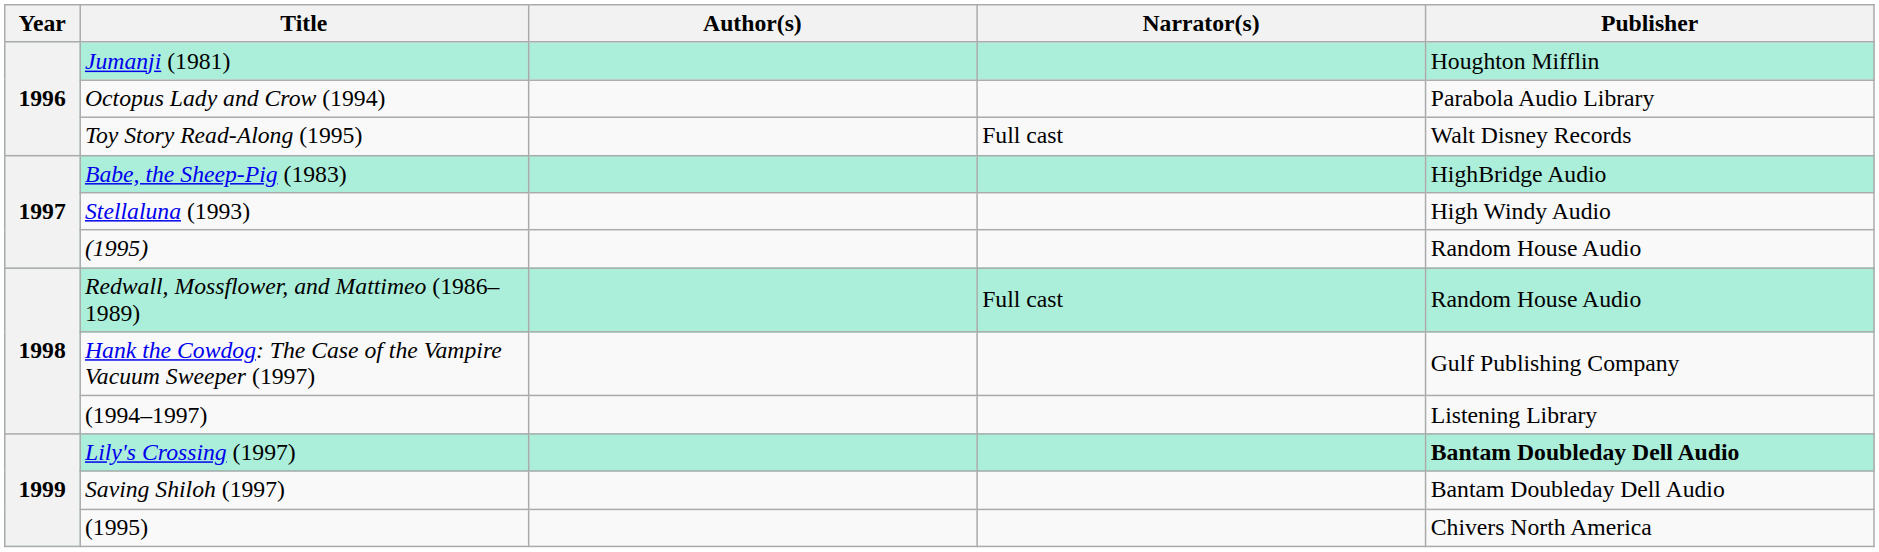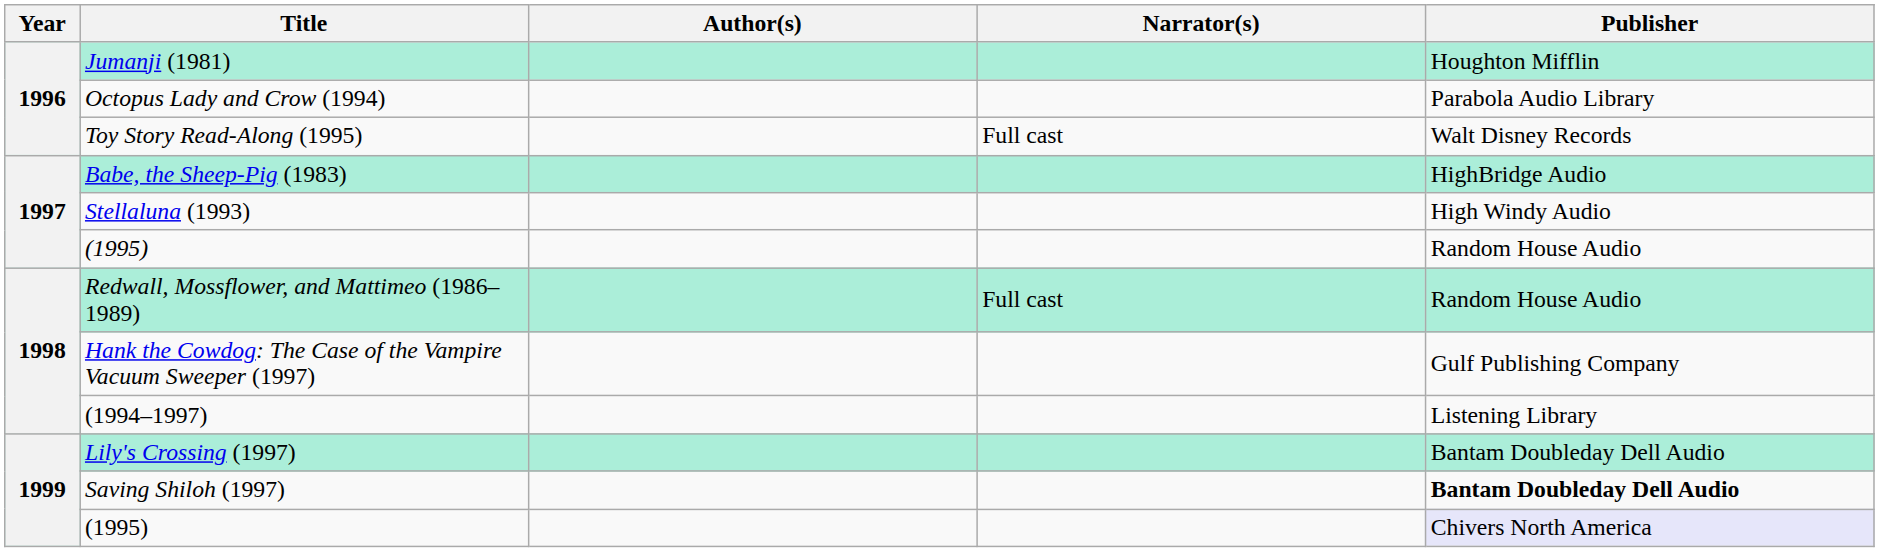(1585, 452) bold -> (1578, 452) normal
(1578, 489) normal -> (1585, 489) bold
(1541, 527) no background -> (1541, 527) lavender background
